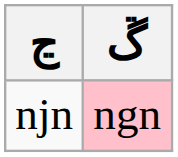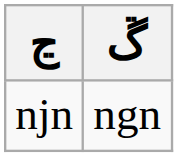(127, 115) pink background -> (127, 115) no background
